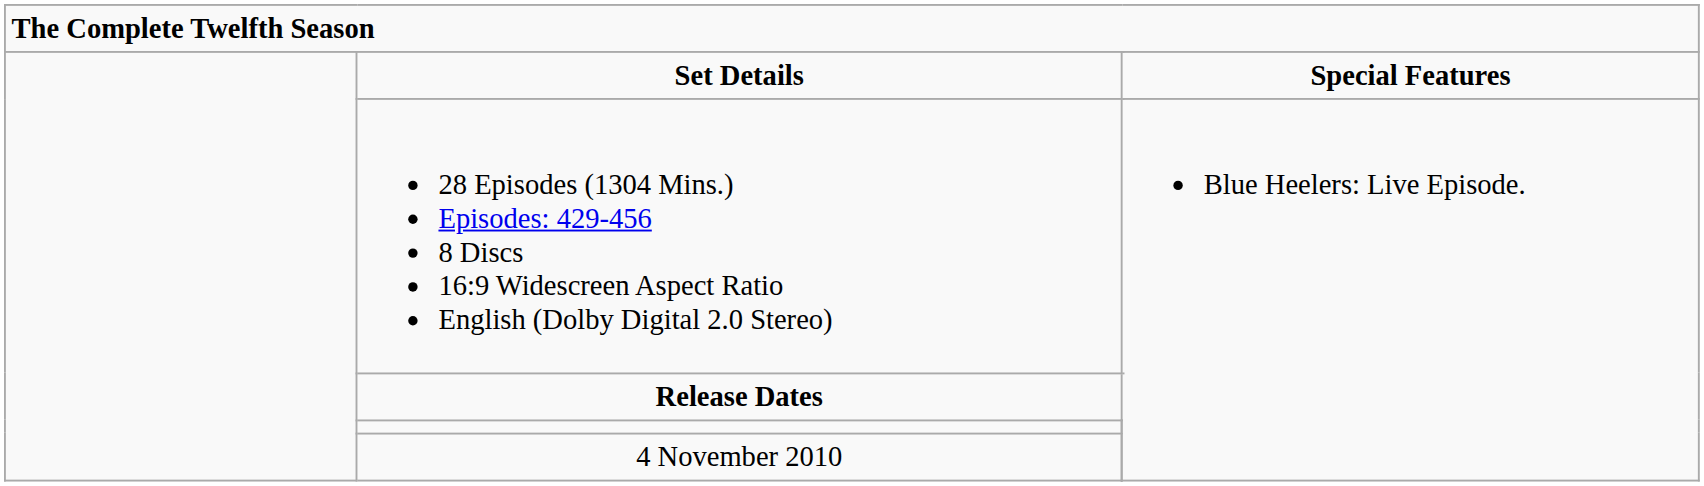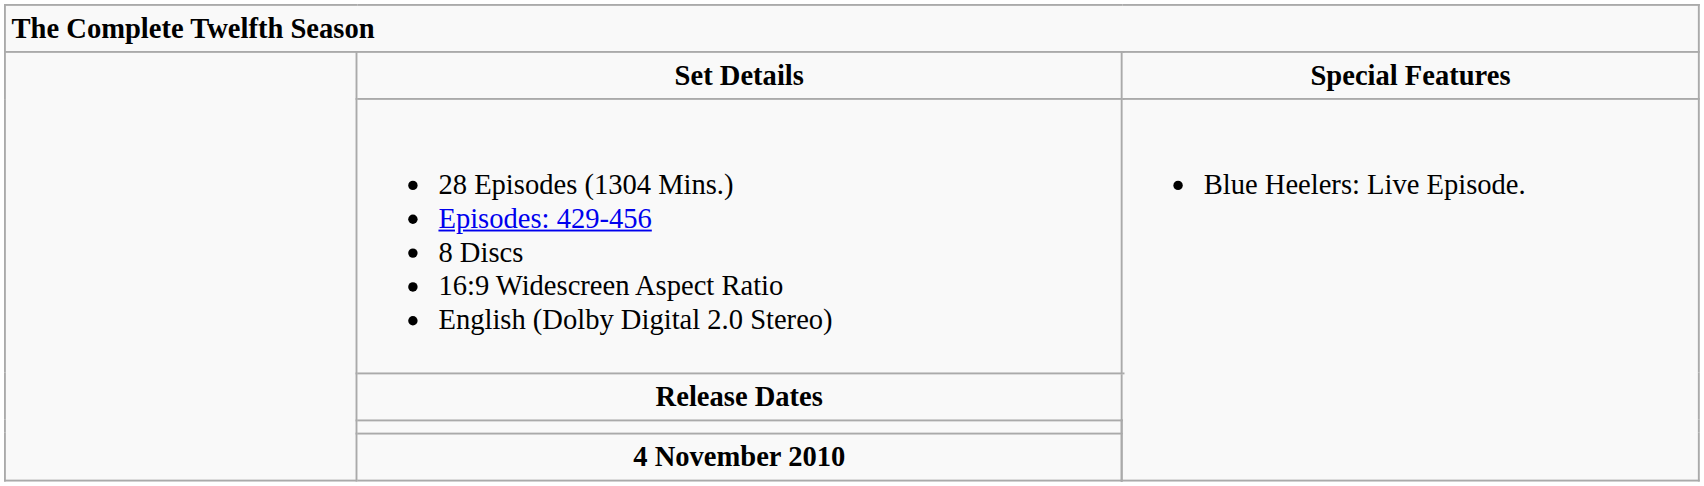(739, 456) normal -> (739, 456) bold
